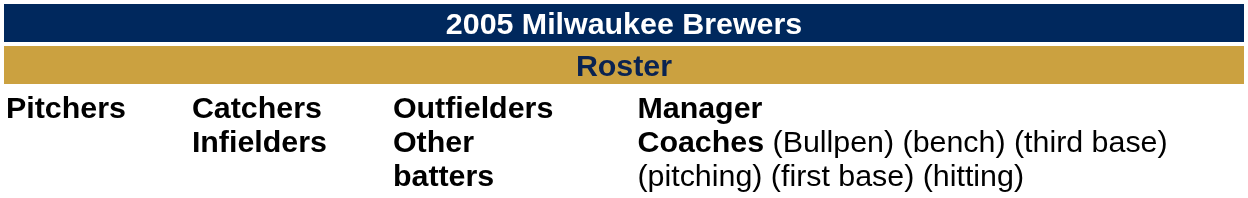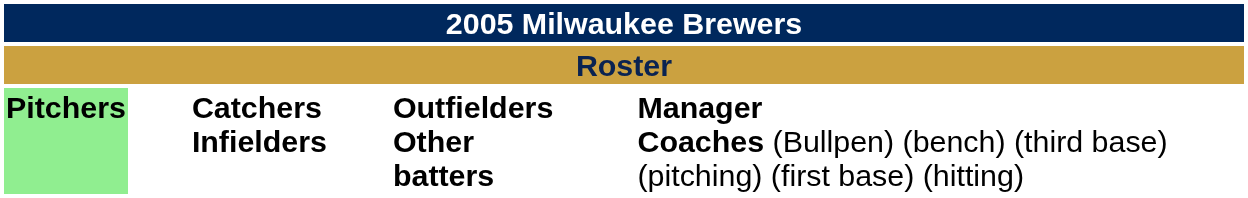(66, 107) no background -> (66, 107) lightgreen background
